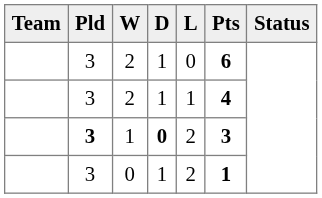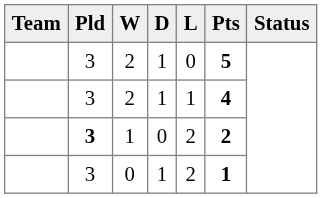(226, 61) 6 -> (226, 61) 5
(162, 136) bold -> (162, 136) normal
(226, 136) 3 -> (226, 136) 2
